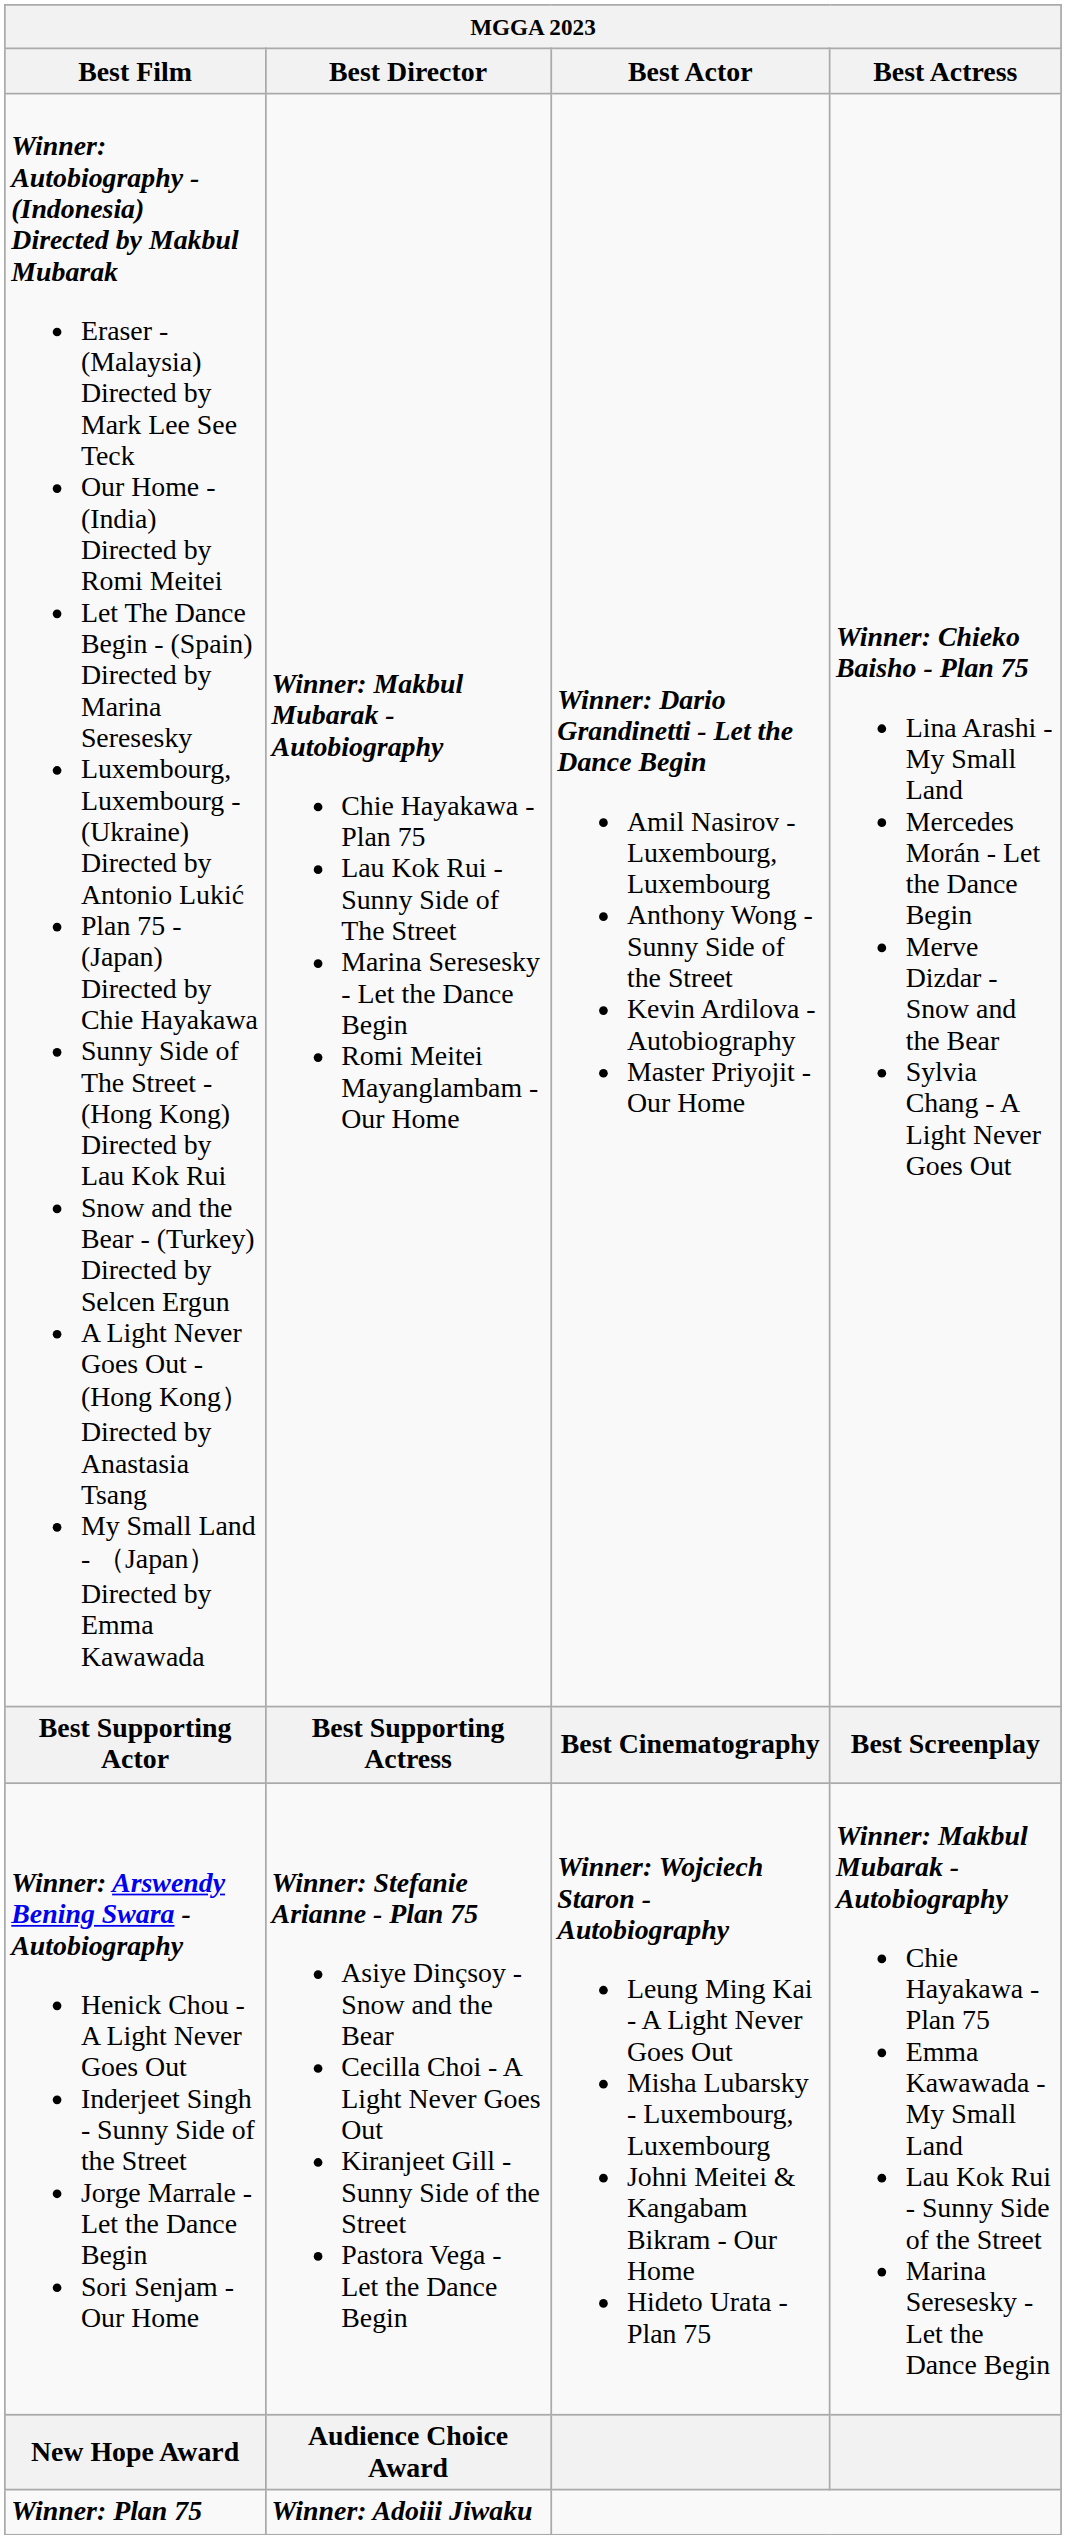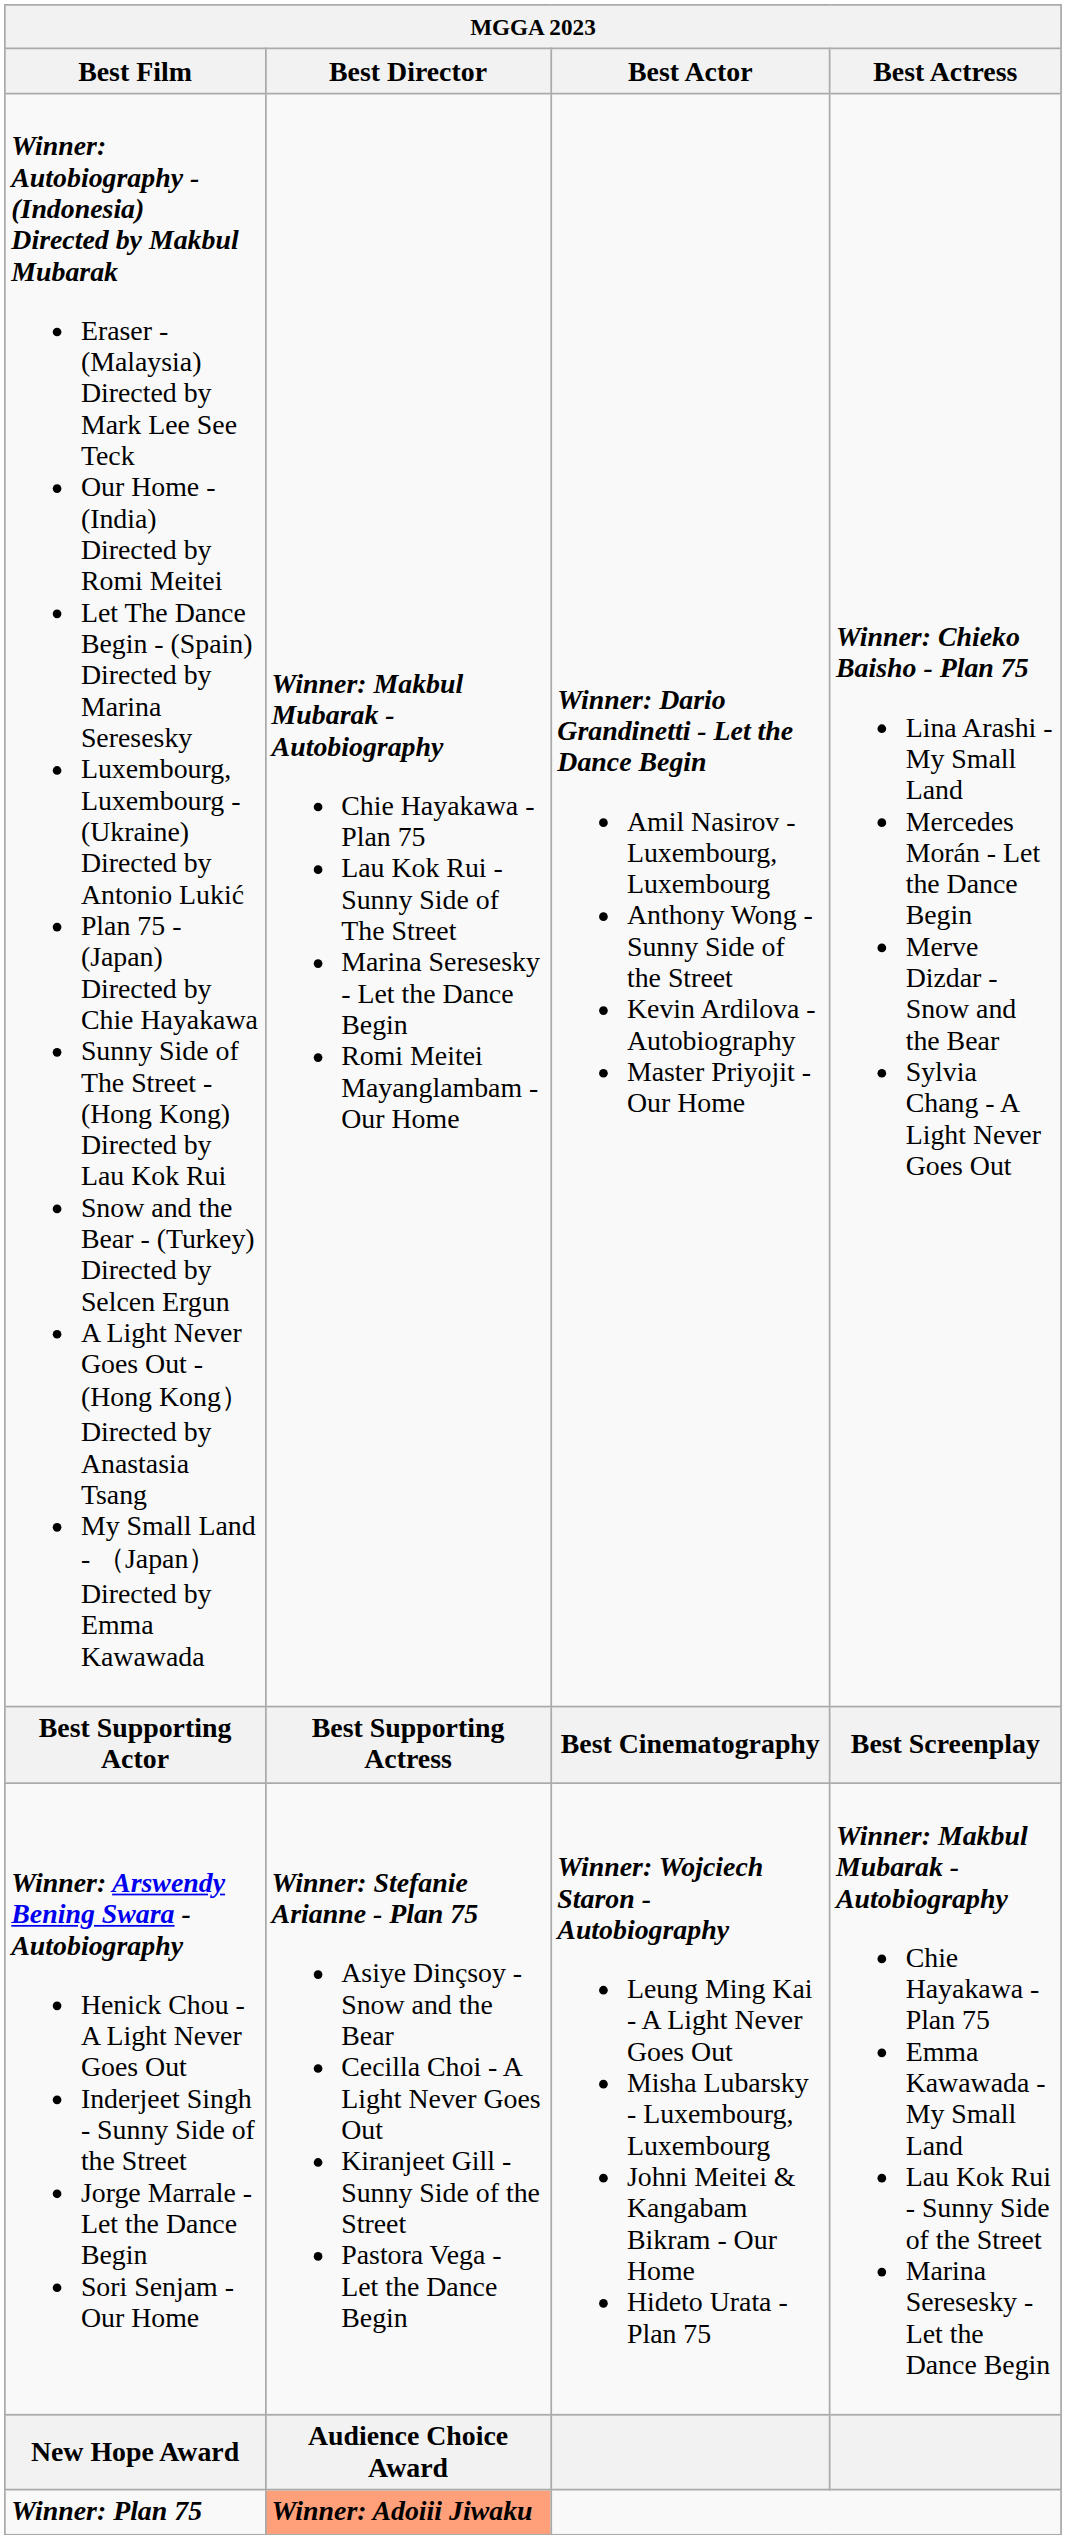(402, 2511) no background -> (402, 2511) lightsalmon background
